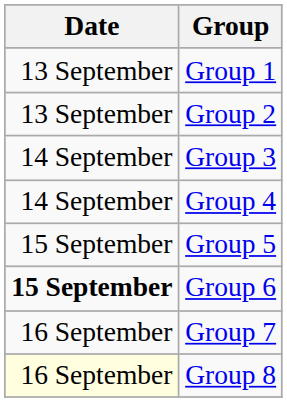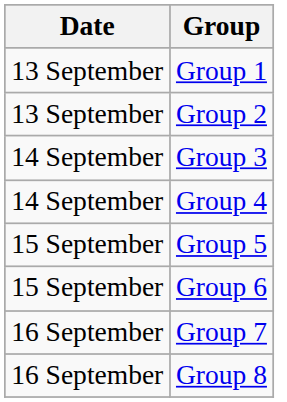(92, 288) bold -> (87, 288) normal
(96, 375) lightyellow background -> (87, 375) no background
